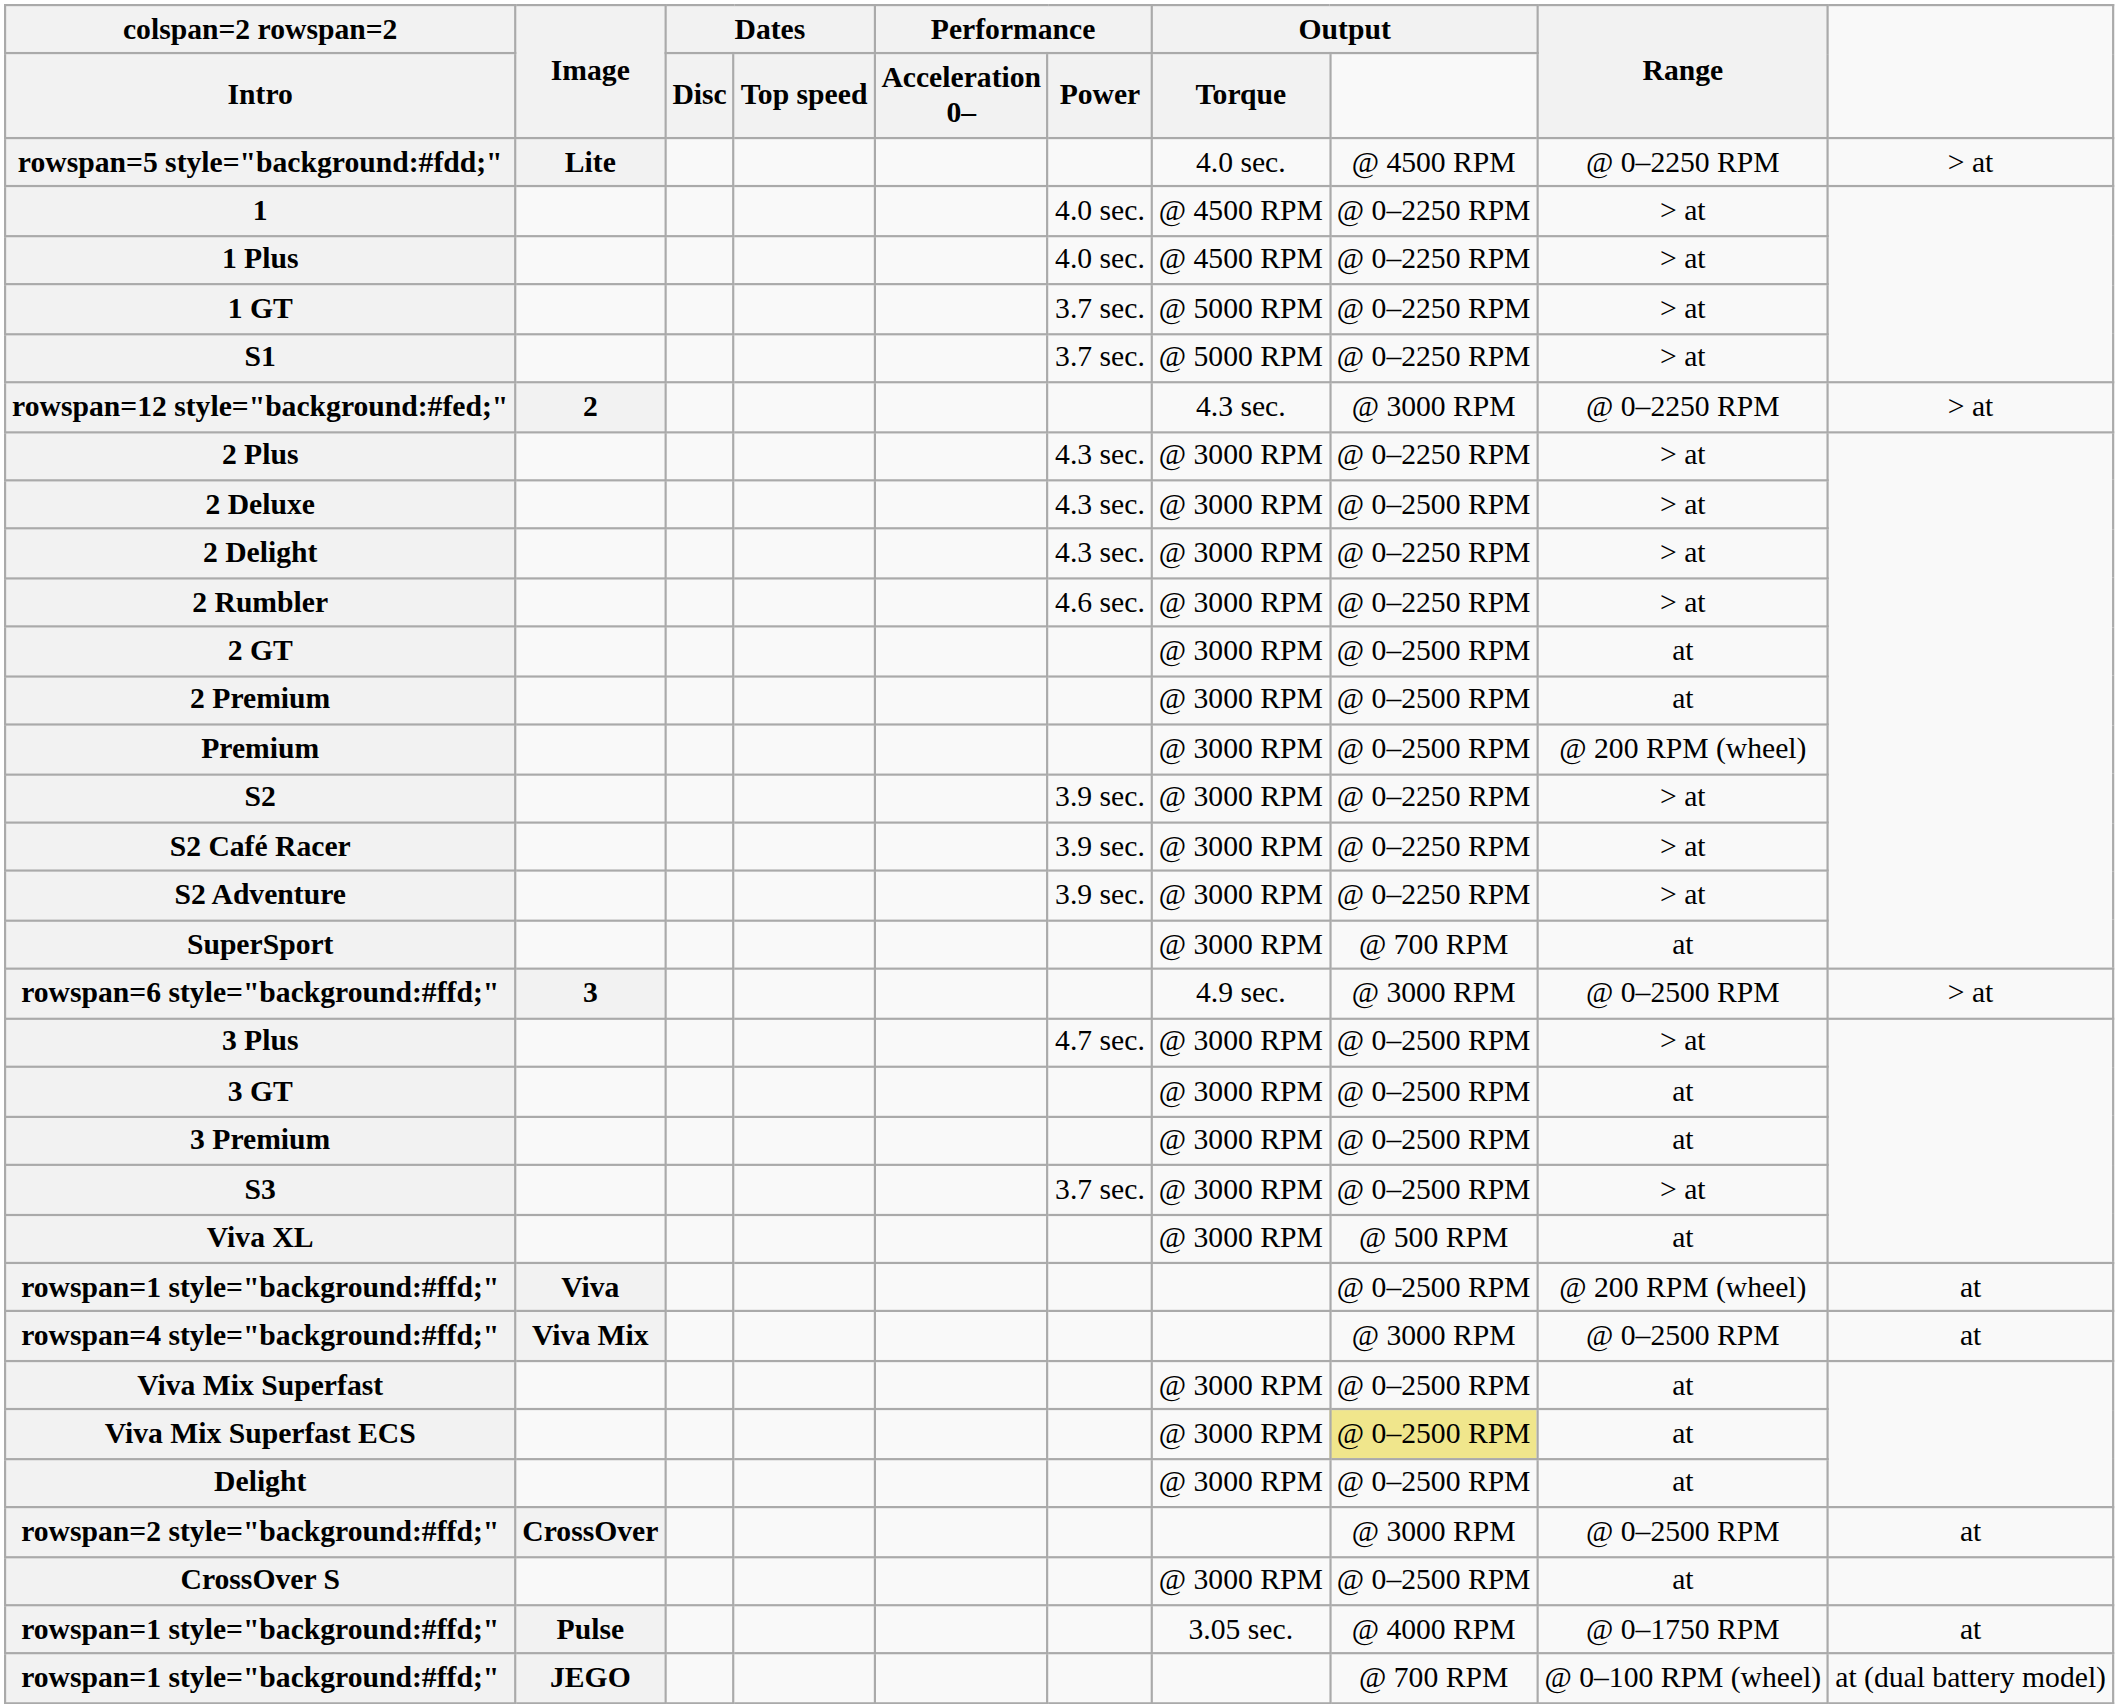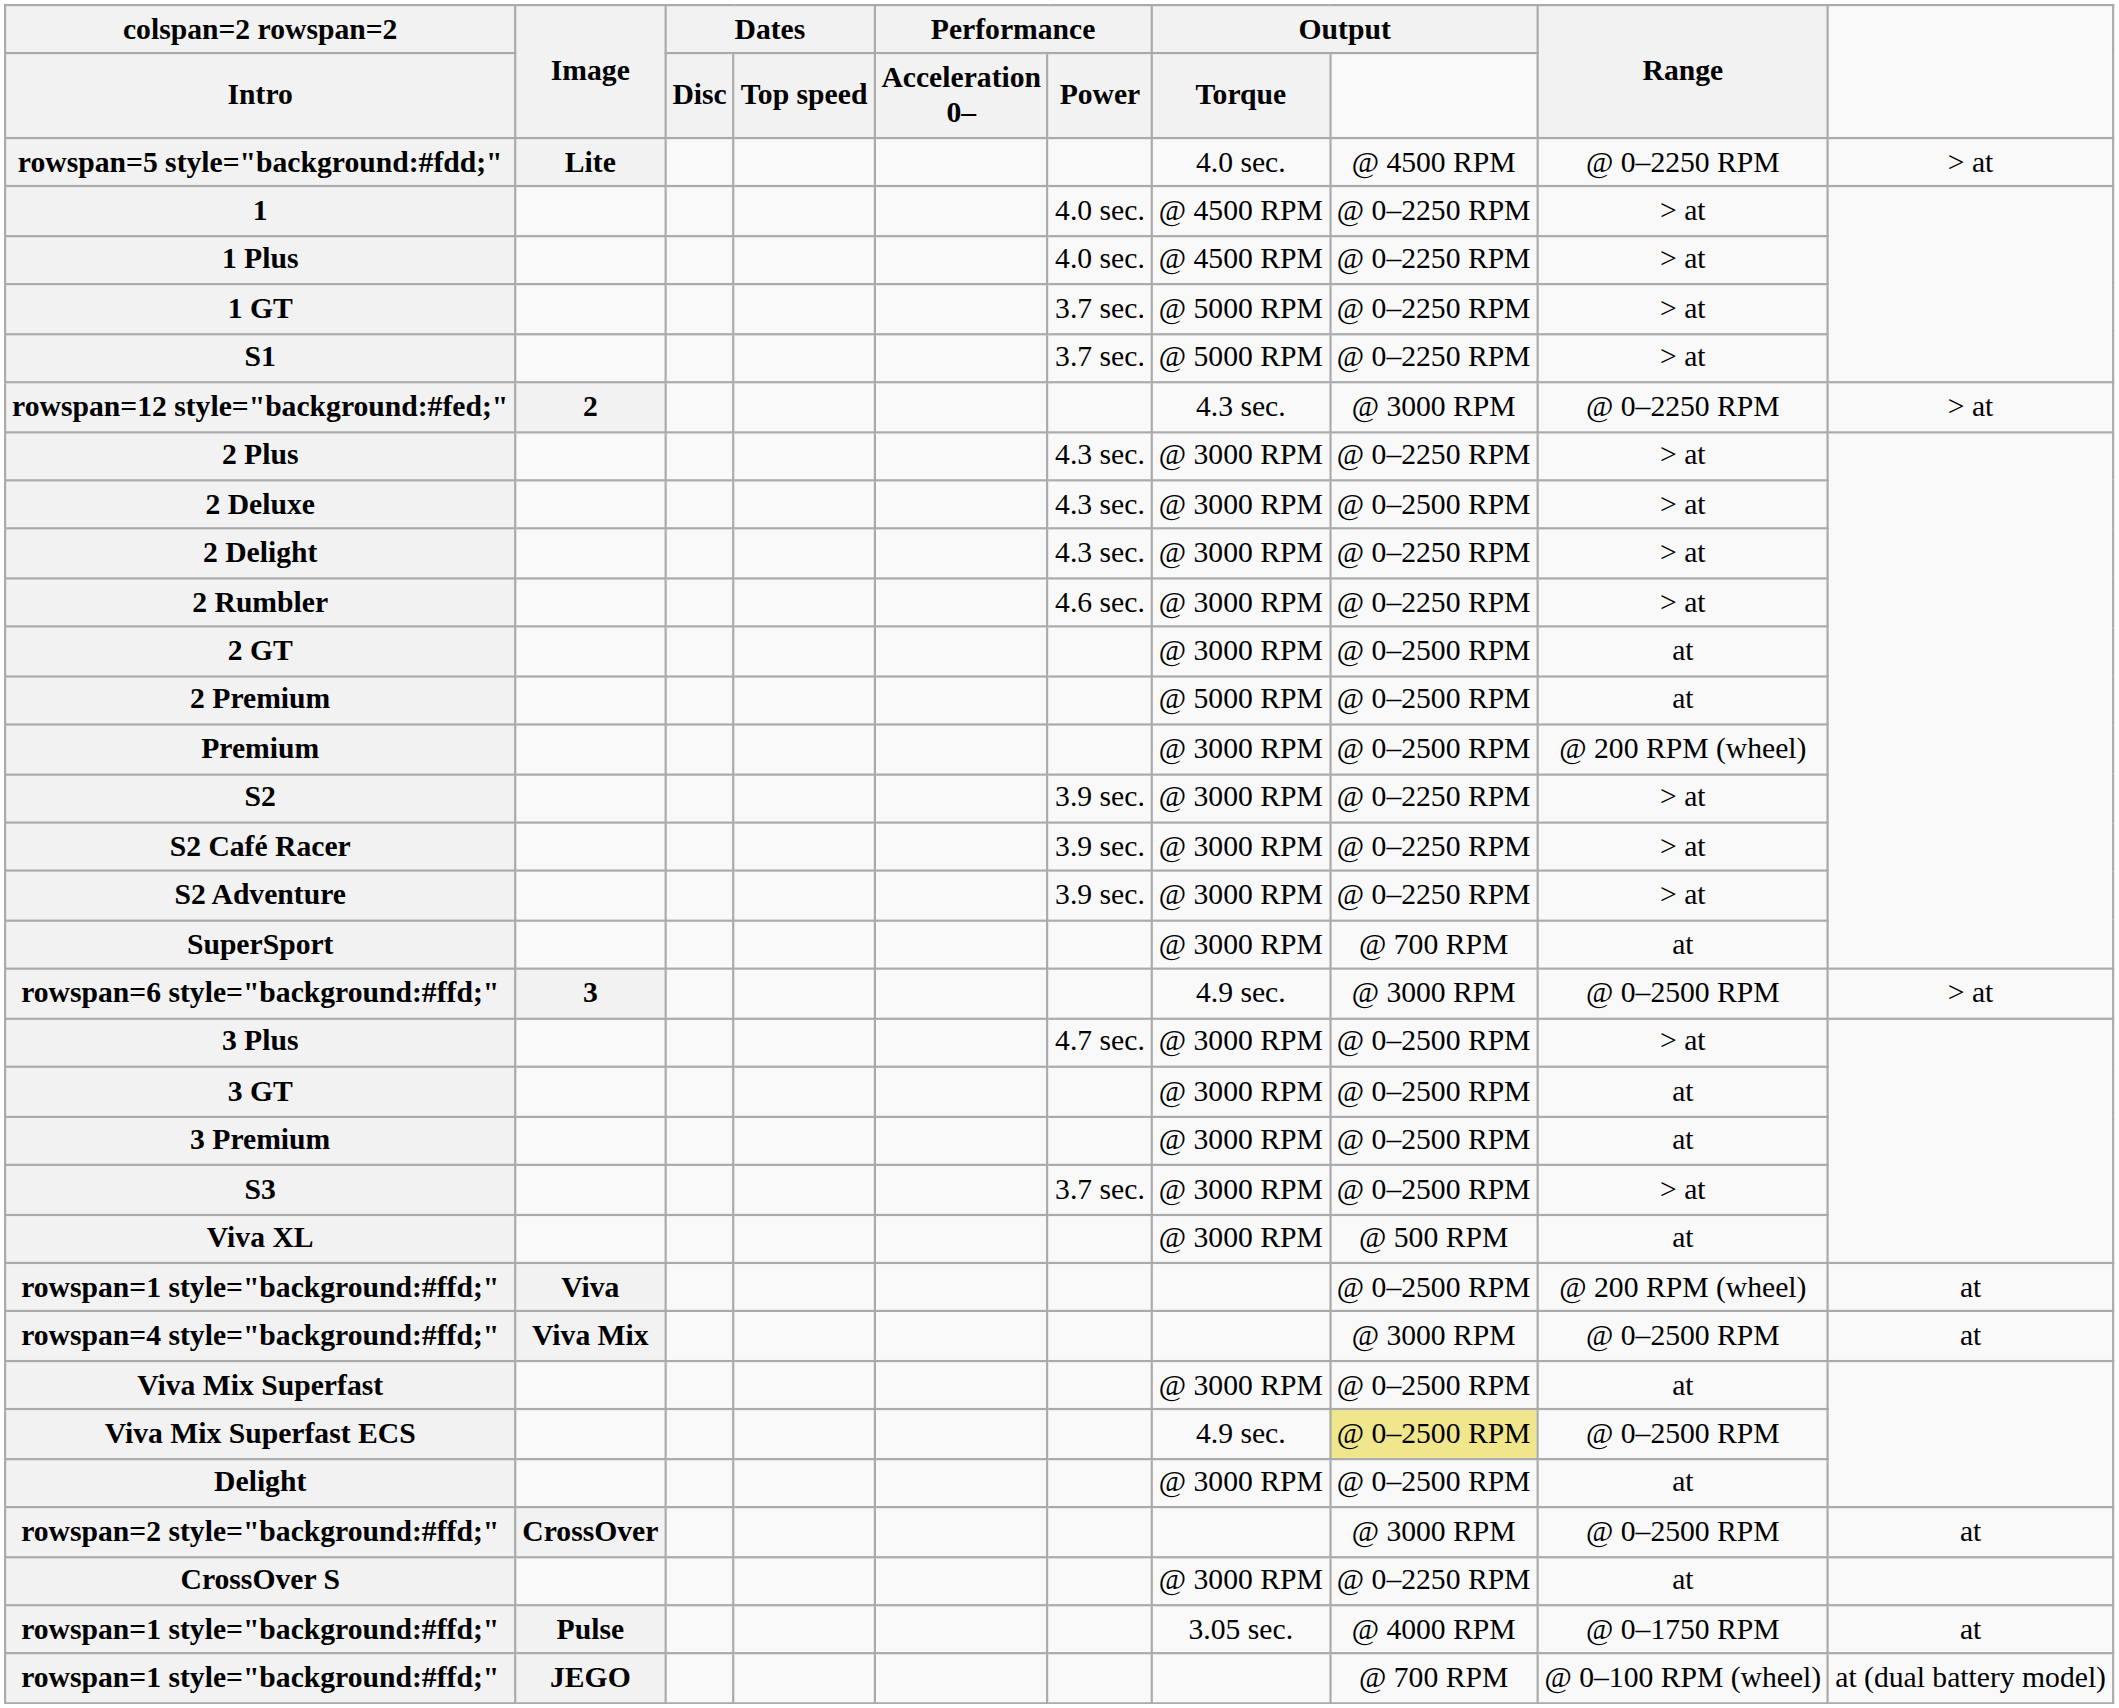(1241, 699) @ 3000 RPM -> (1241, 699) @ 5000 RPM
(1241, 1433) @ 3000 RPM -> (1241, 1433) 4.9 sec.
(1683, 1433) at -> (1683, 1433) @ 0–2500 RPM
(1434, 1579) @ 0–2500 RPM -> (1434, 1579) @ 0–2250 RPM
